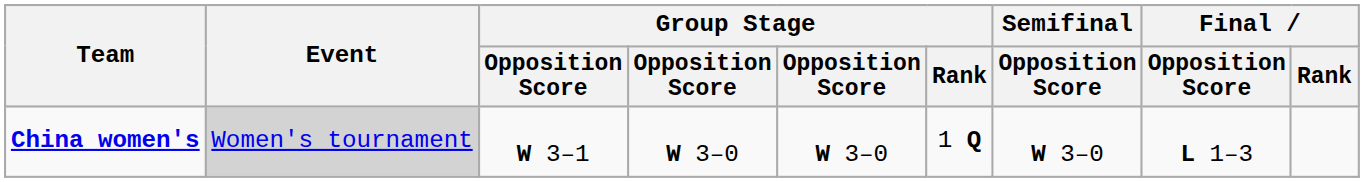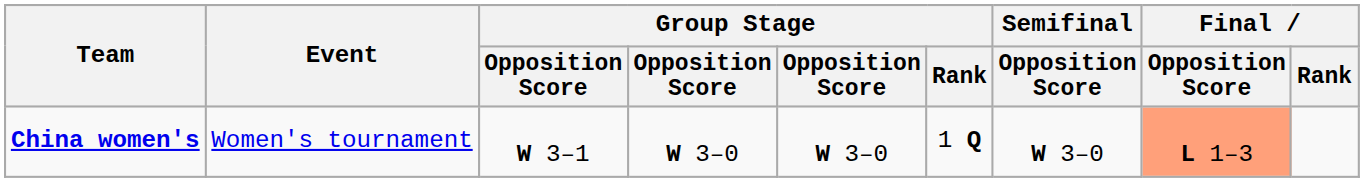(342, 141) lightgrey background -> (342, 141) no background
(1217, 156) no background -> (1217, 156) lightsalmon background
